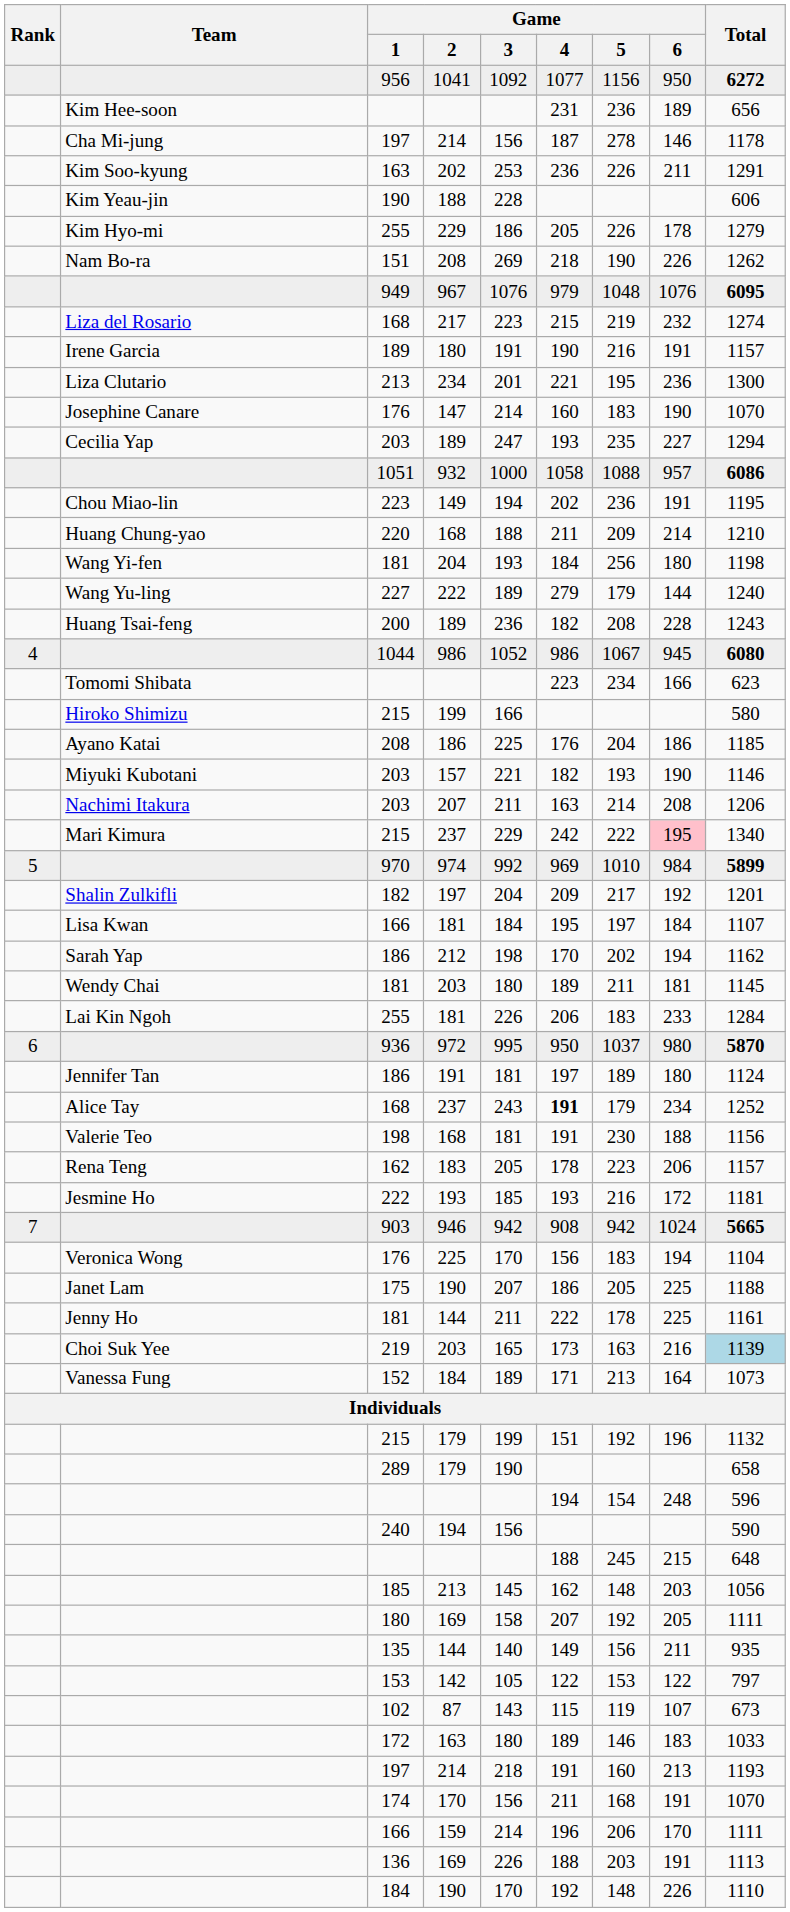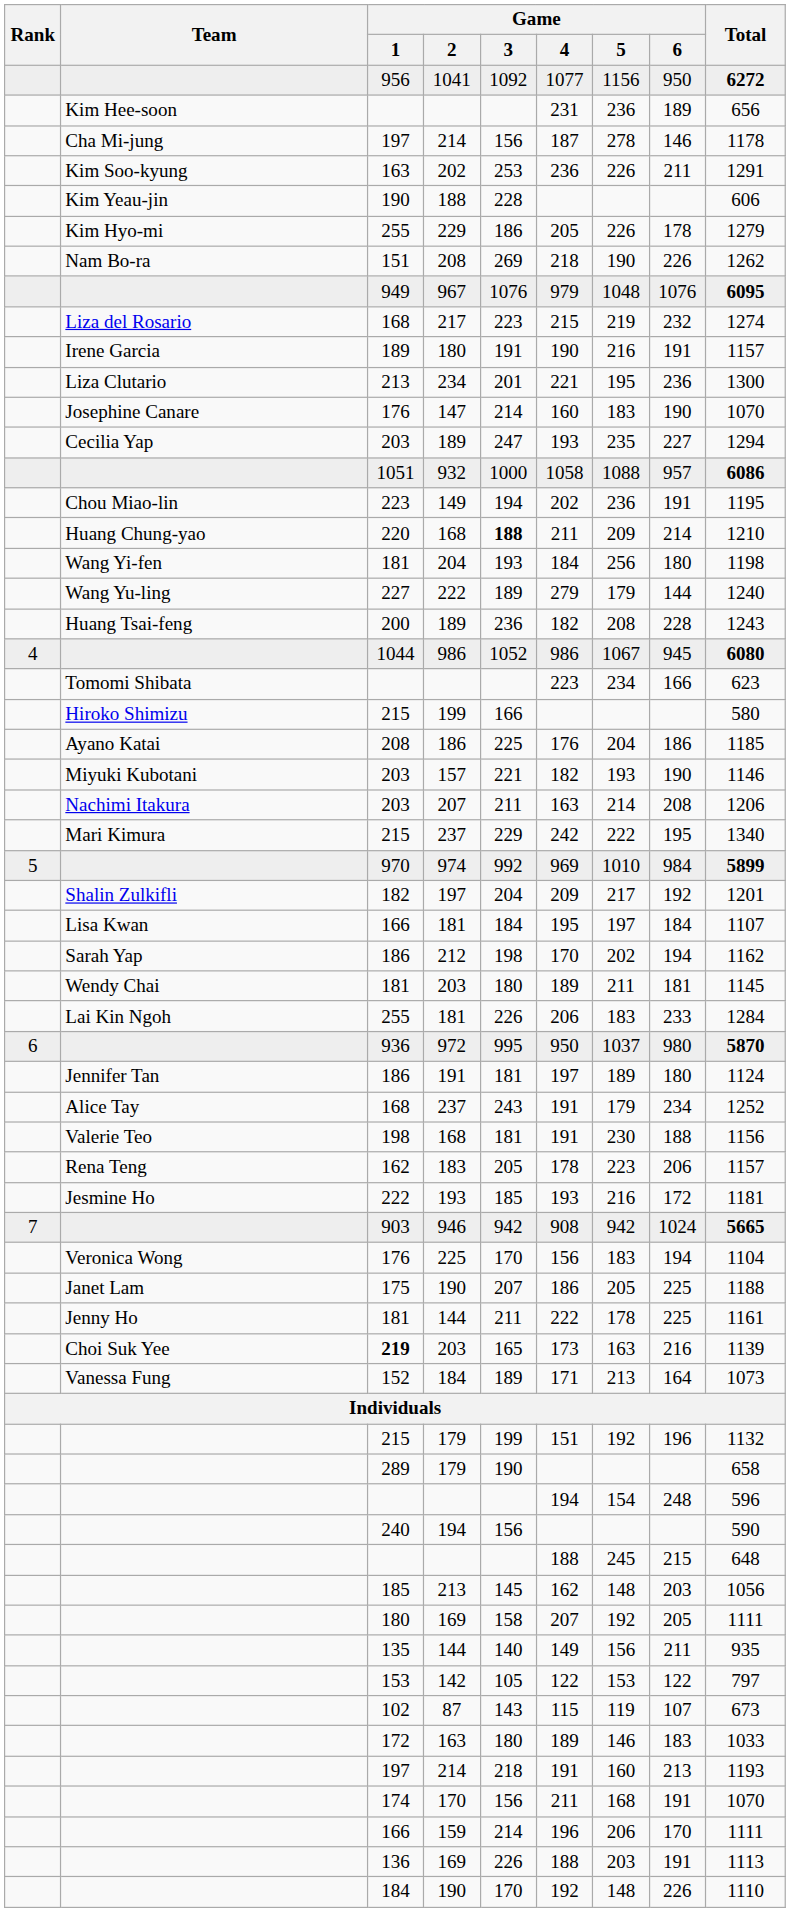(508, 532) normal -> (508, 532) bold
(677, 834) pink background -> (677, 834) no background
(565, 1106) bold -> (565, 1106) normal
(395, 1348) normal -> (395, 1348) bold
(746, 1348) lightblue background -> (746, 1348) no background
